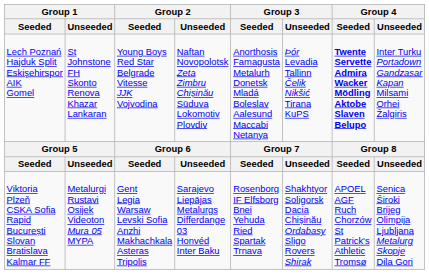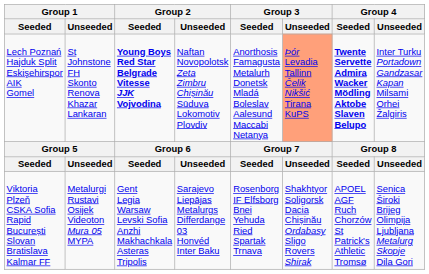(142, 77) normal -> (144, 77) bold
(301, 82) no background -> (301, 82) lightsalmon background
